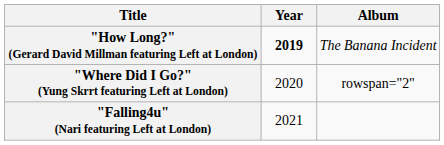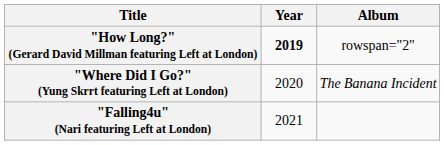(378, 45) The Banana Incident -> (378, 45) rowspan="2"
(378, 83) rowspan="2" -> (378, 83) The Banana Incident
